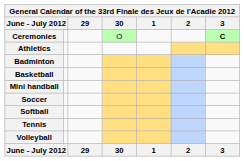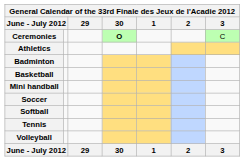(119, 36) normal -> (119, 36) bold
(222, 36) bold -> (222, 36) normal
